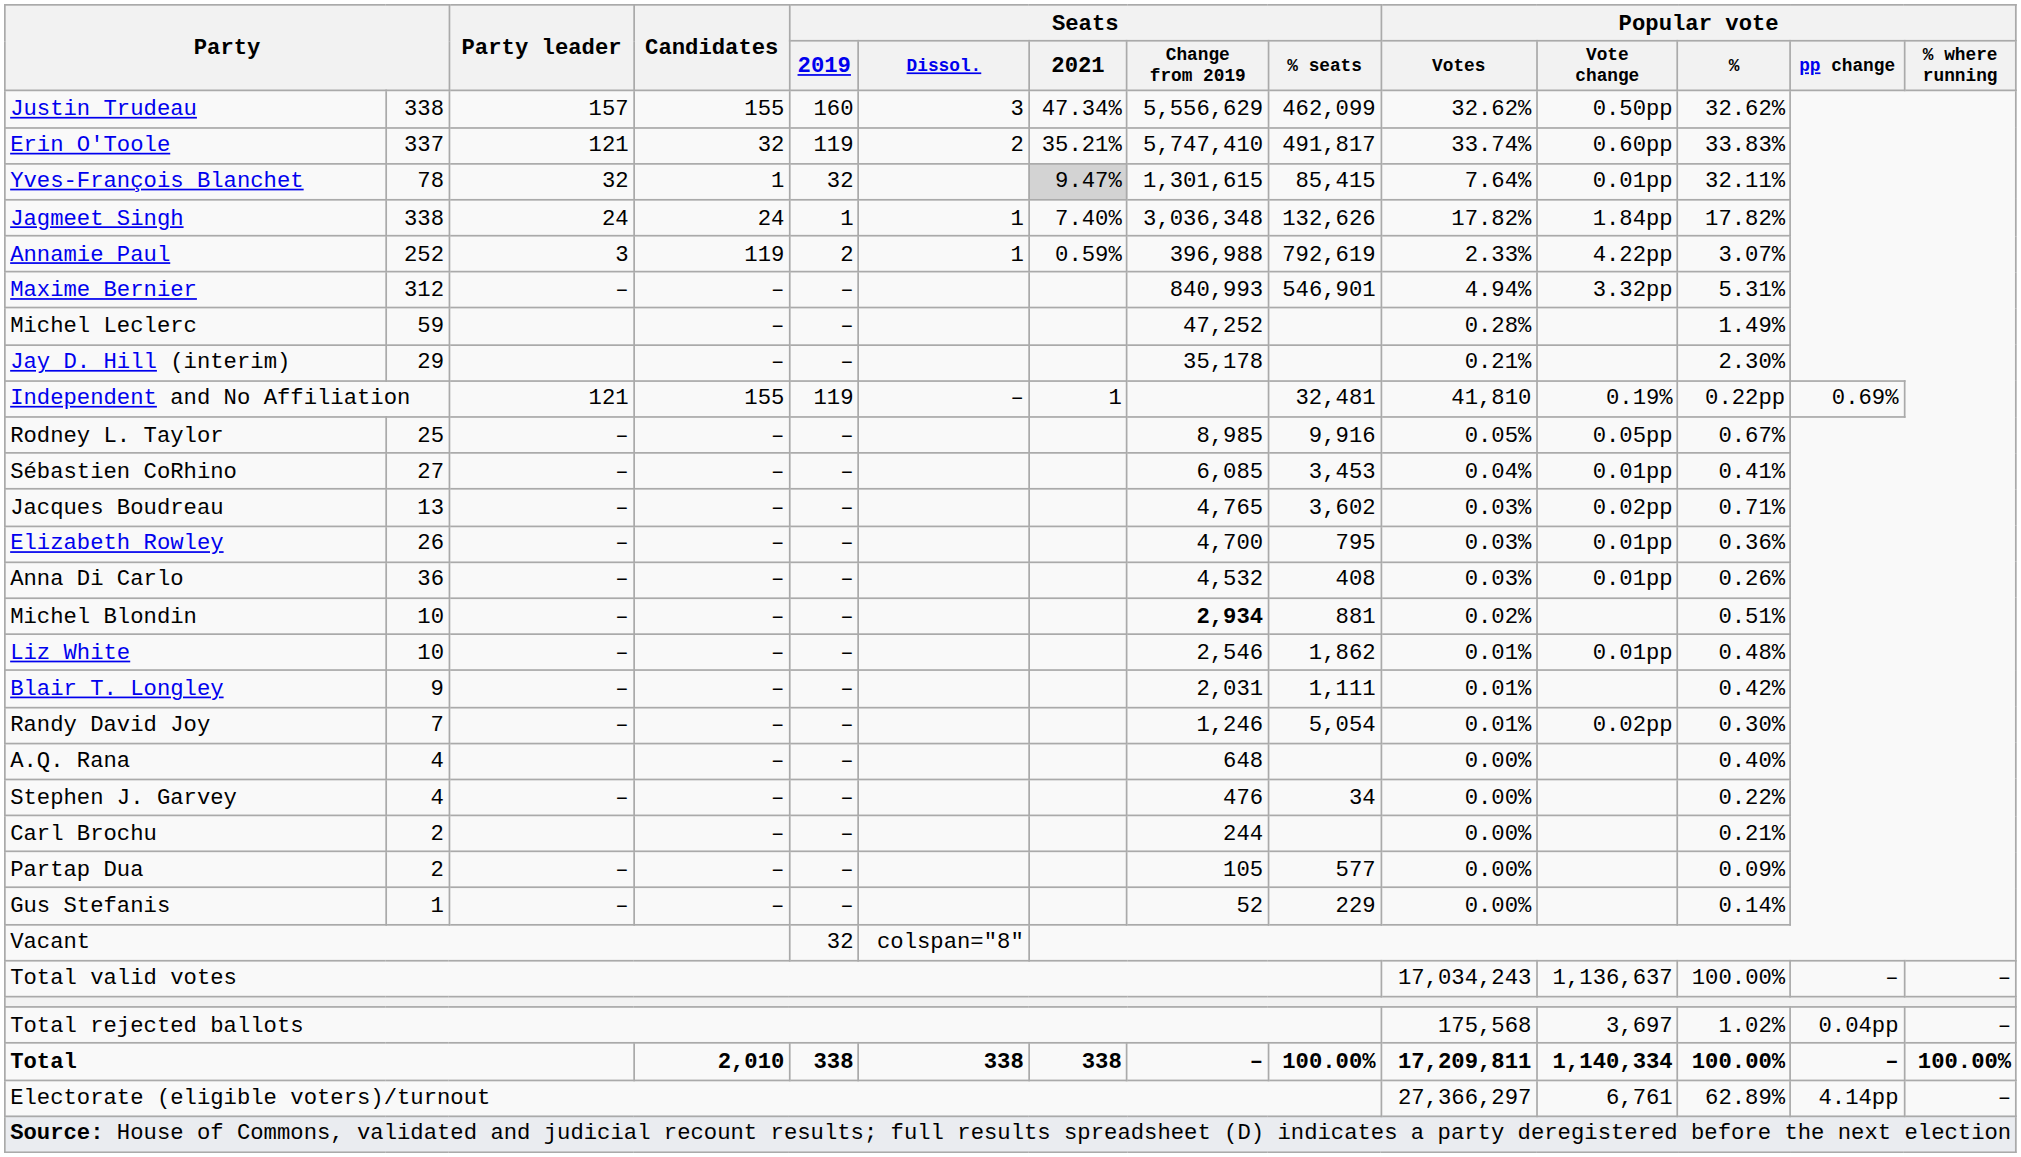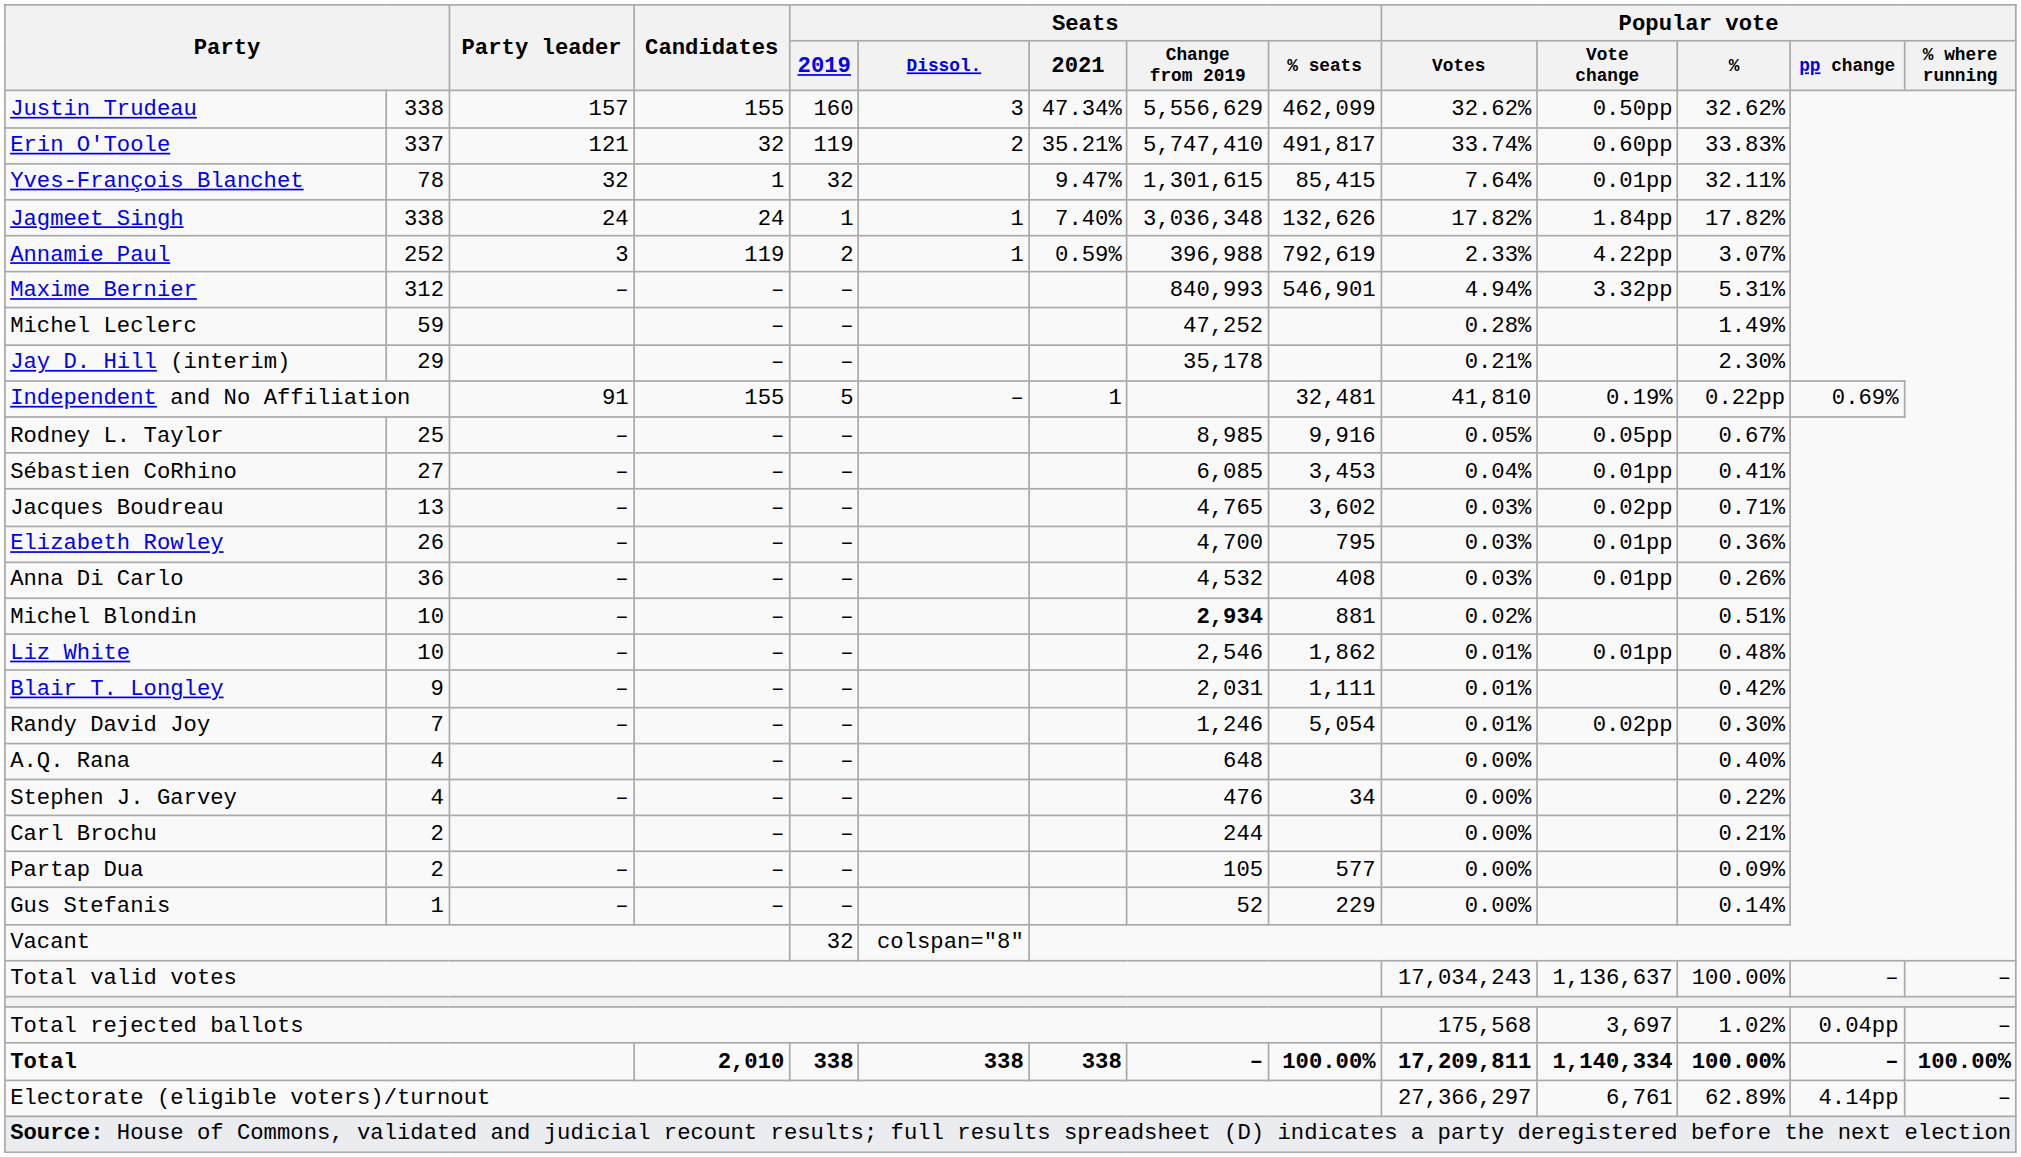(1088, 182) lightgrey background -> (1088, 182) no background
(609, 399) 121 -> (615, 399) 91
(834, 399) 119 -> (847, 399) 5
